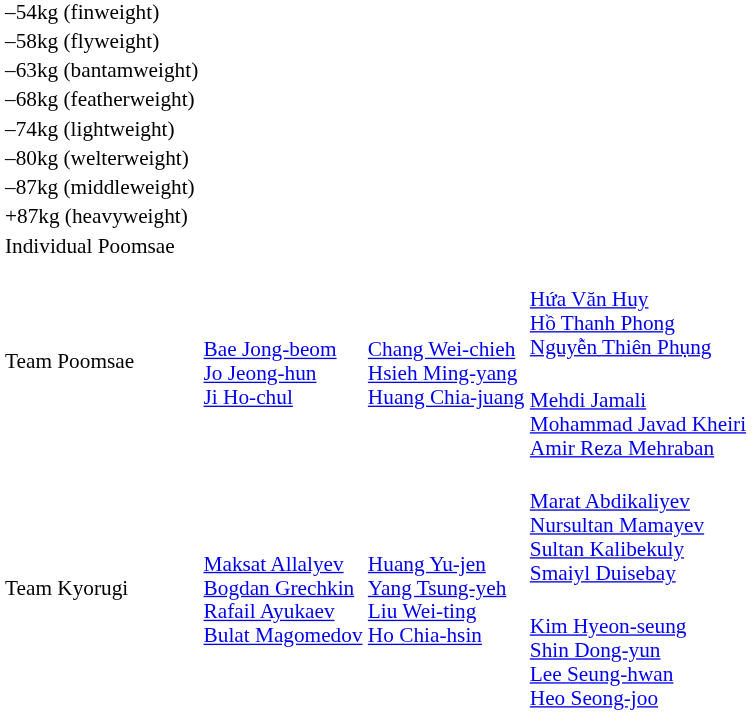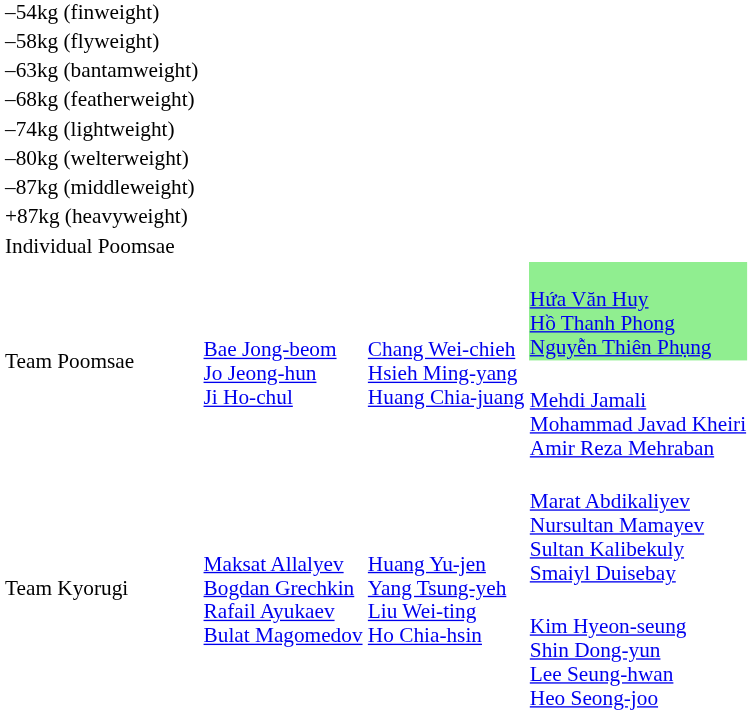(621, 323) no background -> (621, 323) lightgreen background
